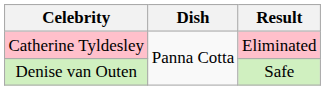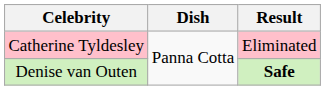(279, 71) normal -> (279, 71) bold
